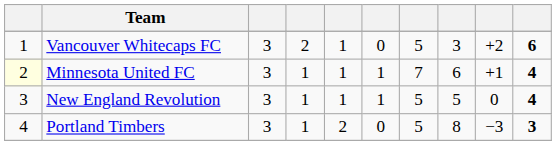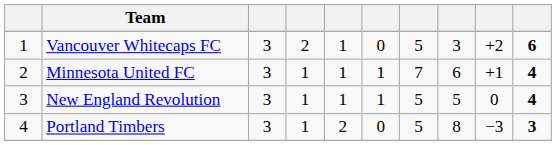(23, 72) lightyellow background -> (23, 72) no background
